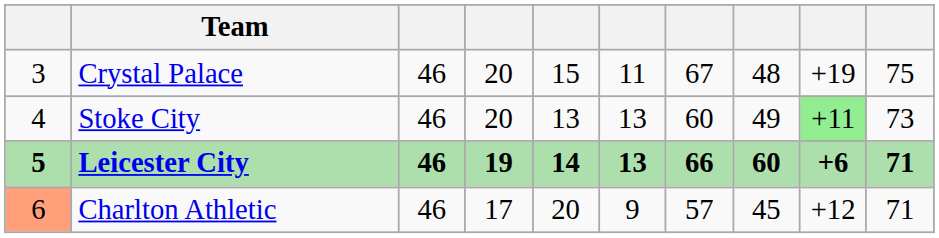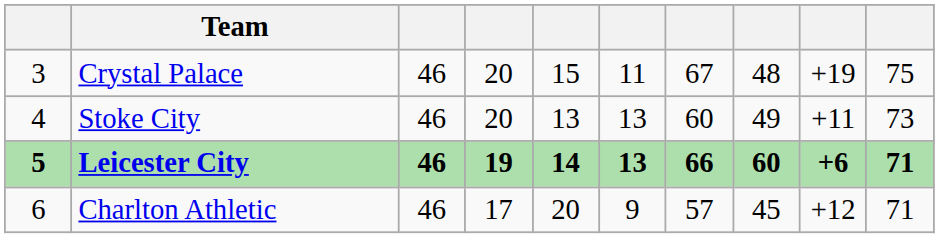(833, 118) lightgreen background -> (833, 118) no background
(38, 208) lightsalmon background -> (38, 208) no background
